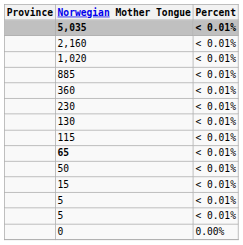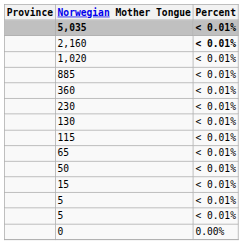(216, 44) normal -> (216, 44) bold
(63, 153) bold -> (63, 153) normal
